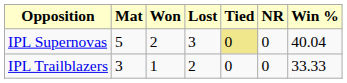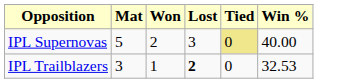- column: (273, 16)
(309, 41) 40.04 -> (279, 41) 40.00
(192, 66) normal -> (192, 66) bold
(309, 66) 33.33 -> (279, 66) 32.53
